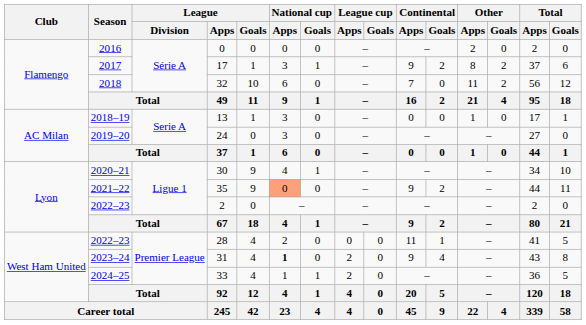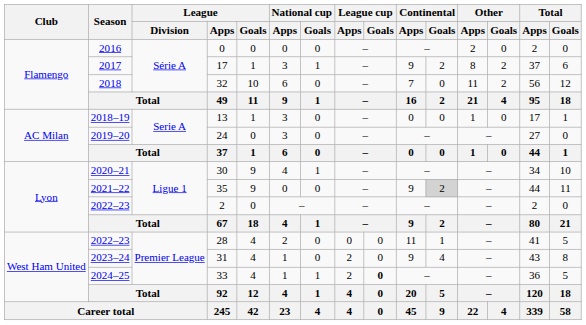(285, 188) lightsalmon background -> (285, 188) no background
(442, 188) no background -> (442, 188) lightgrey background
(285, 258) bold -> (285, 258) normal
(380, 275) normal -> (380, 275) bold
